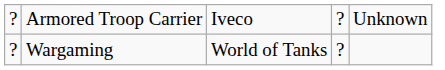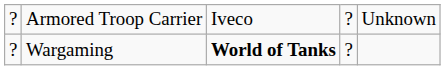(269, 49) normal -> (273, 49) bold
